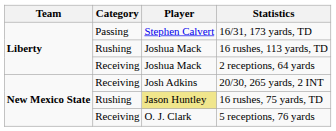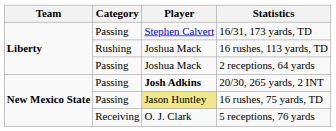(117, 65) Receiving -> (112, 65) Passing
(117, 83) Receiving -> (112, 83) Passing
(171, 83) normal -> (173, 83) bold
(113, 100) Rushing -> (112, 100) Passing
